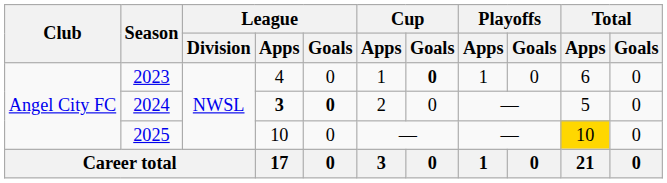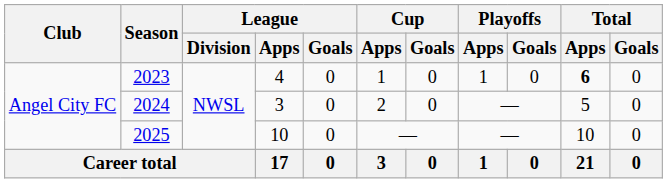(432, 76) bold -> (432, 76) normal
(585, 76) normal -> (585, 76) bold
(279, 105) bold -> (279, 105) normal
(330, 105) bold -> (330, 105) normal
(585, 134) gold background -> (585, 134) no background
